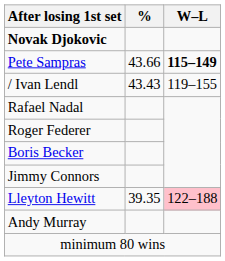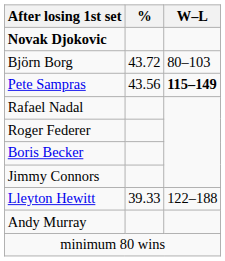+ row: (40, 61)
(144, 61) 43.66 -> (144, 84) 43.56
- row: (43, 84)
(144, 199) 39.35 -> (144, 199) 39.33
(192, 199) pink background -> (192, 199) no background
